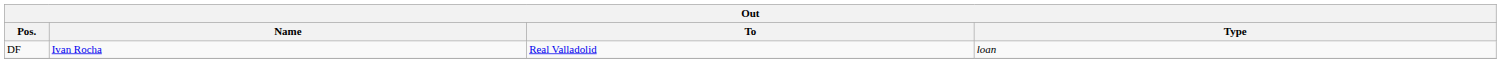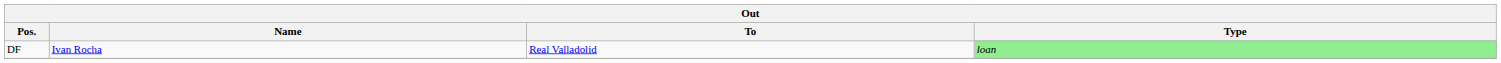(986, 50) no background -> (986, 50) lightgreen background
